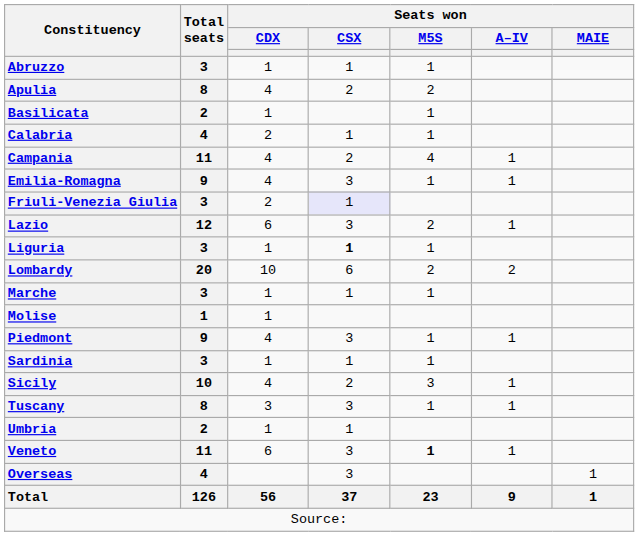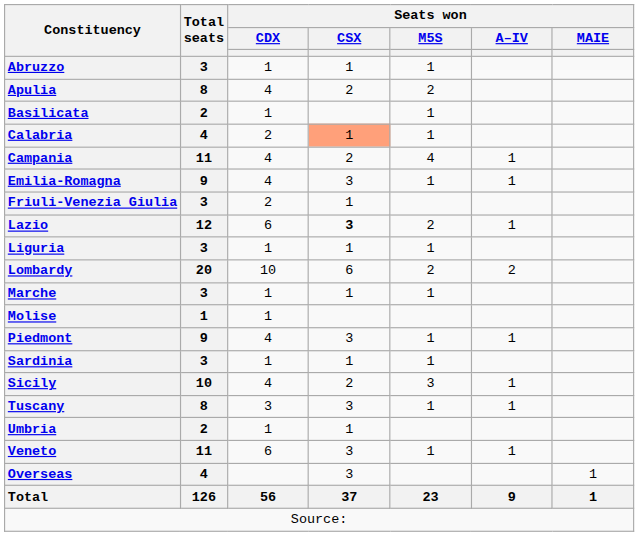(349, 135) no background -> (349, 135) lightsalmon background
(349, 203) lavender background -> (349, 203) no background
(349, 226) normal -> (349, 226) bold
(349, 248) bold -> (349, 248) normal
(430, 452) bold -> (430, 452) normal
